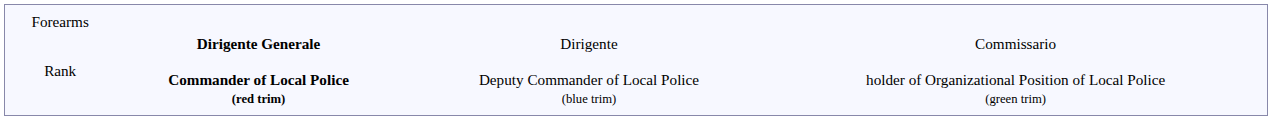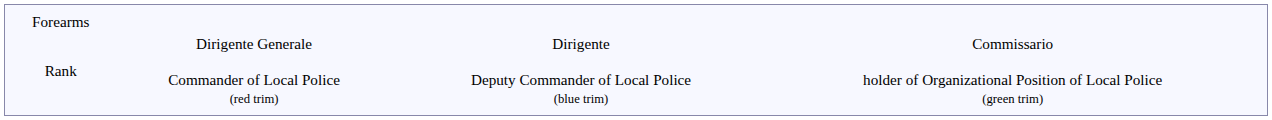(259, 70) bold -> (254, 70) normal
